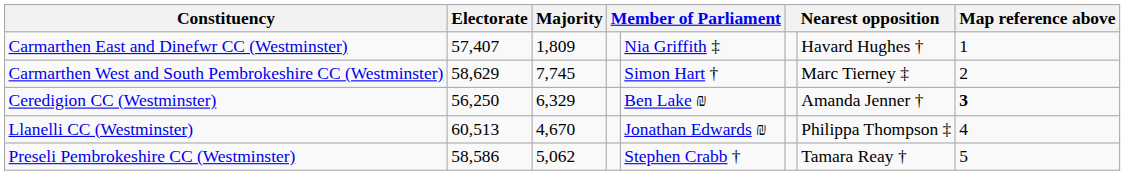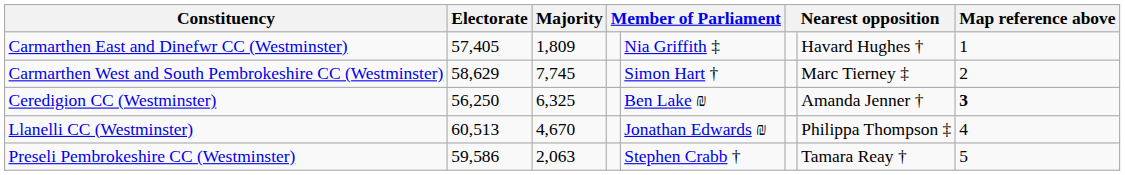(475, 45) 57,407 -> (475, 45) 57,405
(556, 101) 6,329 -> (556, 101) 6,325
(475, 156) 58,586 -> (475, 156) 59,586
(556, 156) 5,062 -> (556, 156) 2,063
